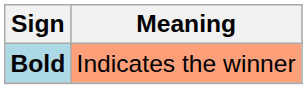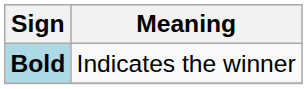(186, 63) lightsalmon background -> (186, 63) no background
